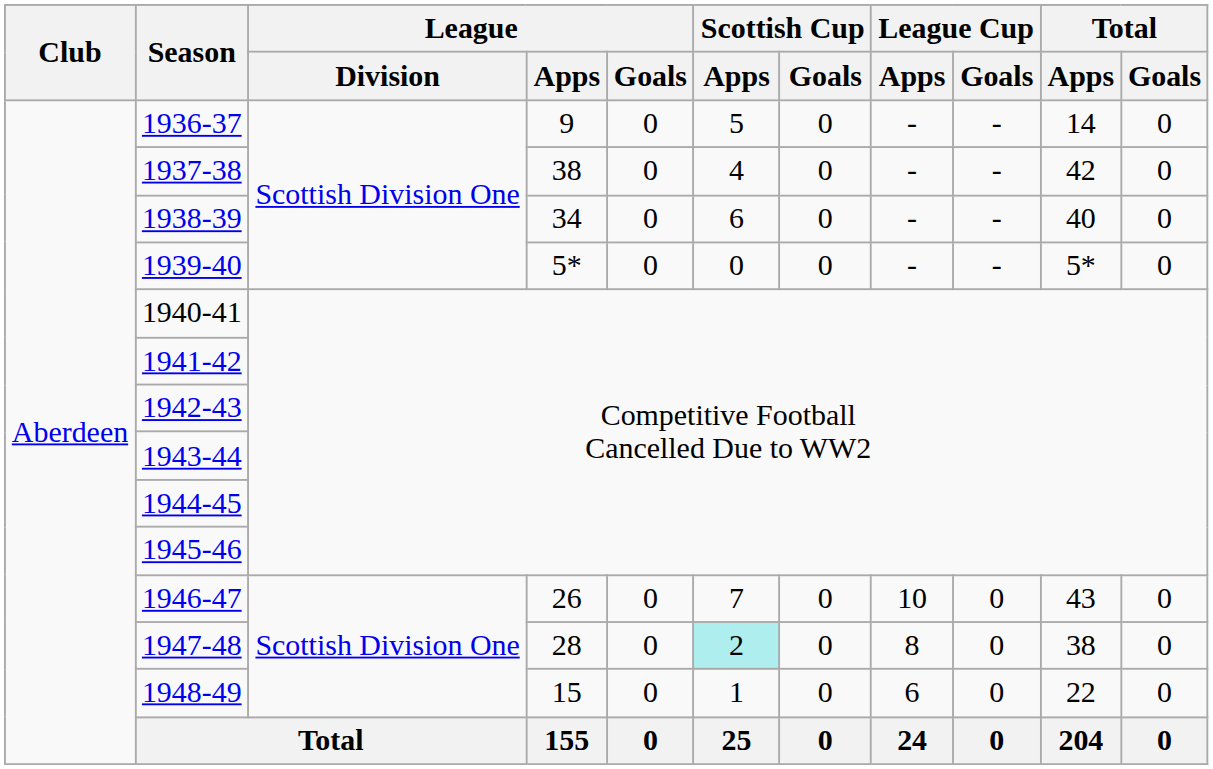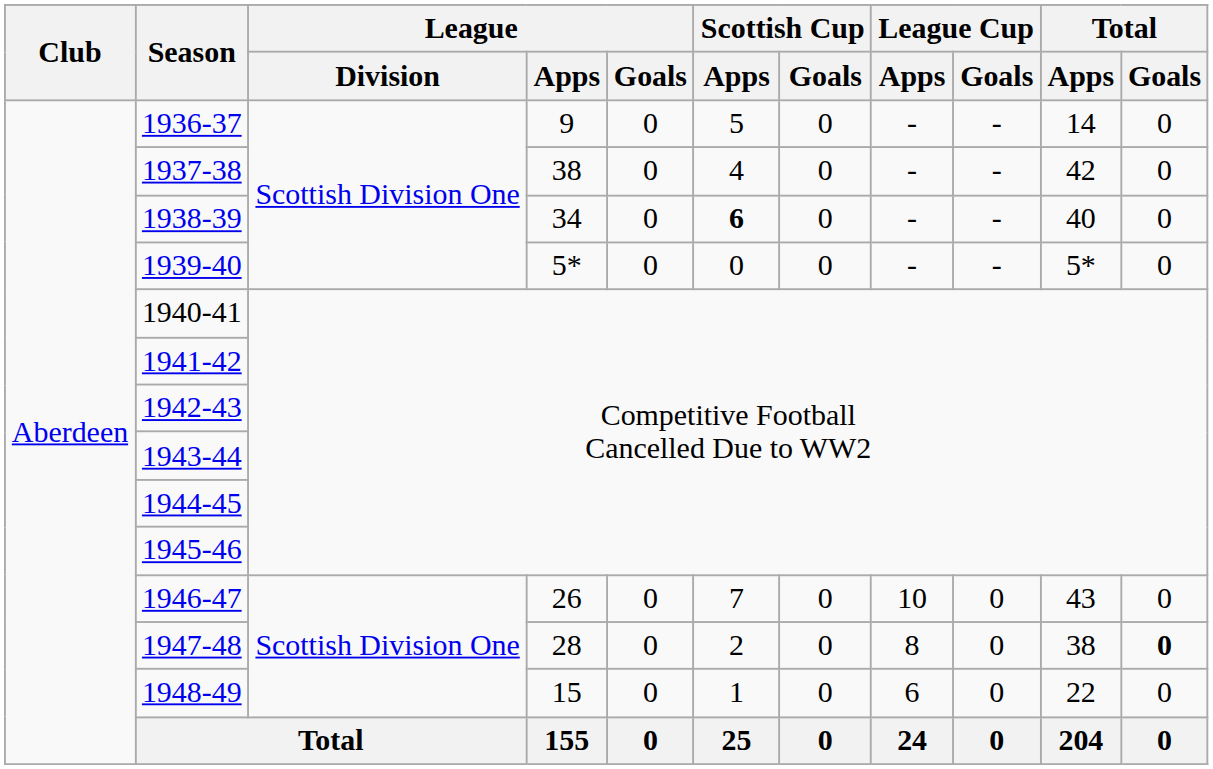(737, 218) normal -> (737, 218) bold
(737, 645) paleturquoise background -> (737, 645) no background
(1165, 645) normal -> (1165, 645) bold
